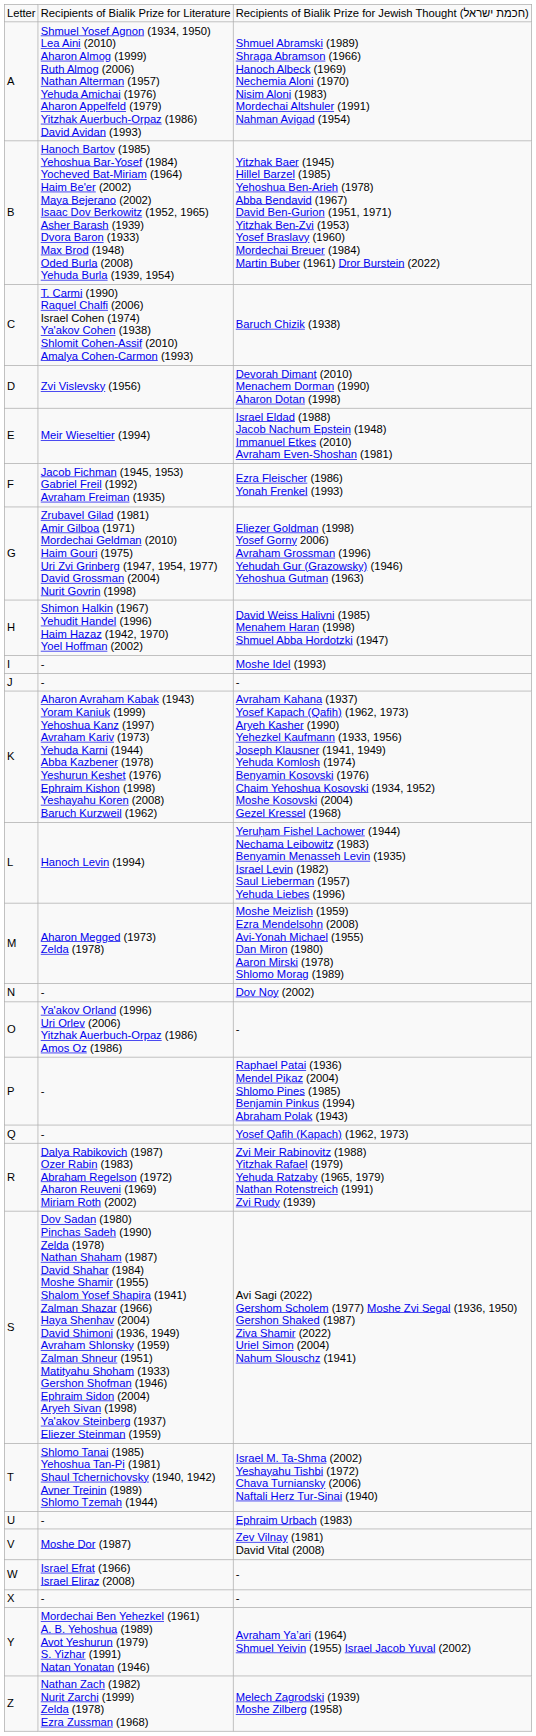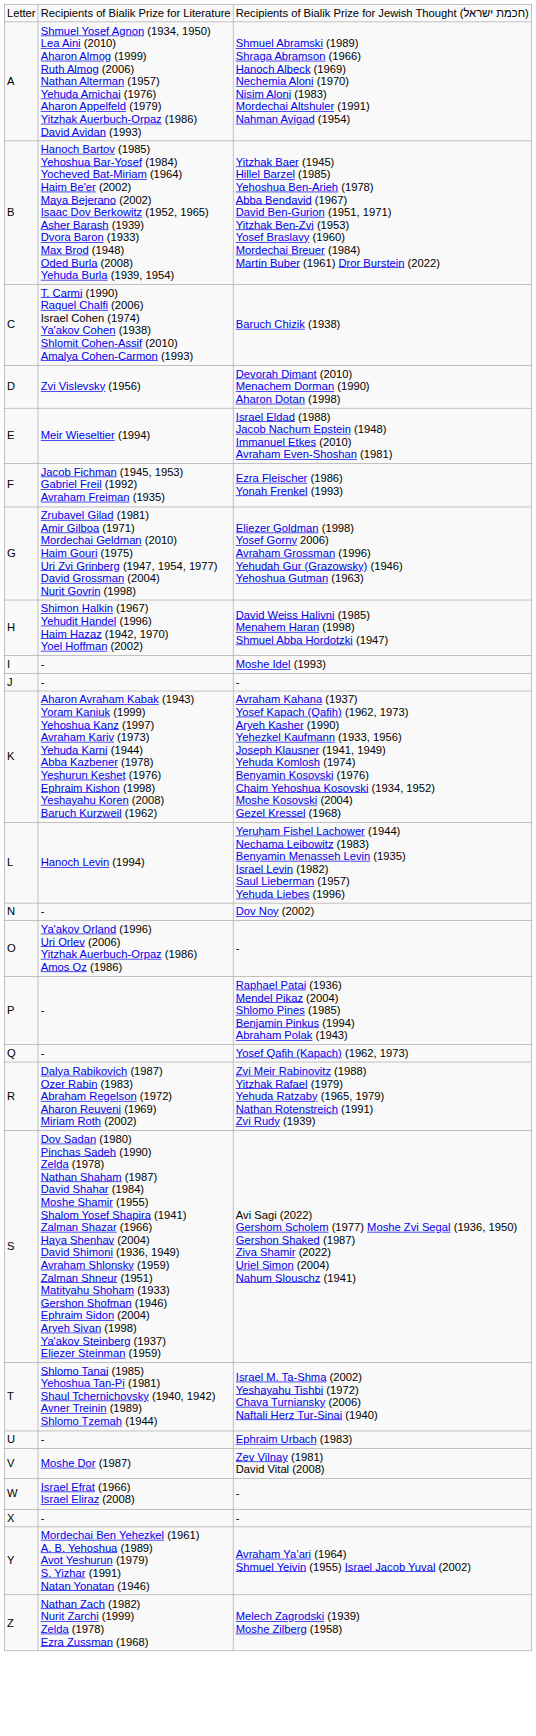- row: (12, 943)
